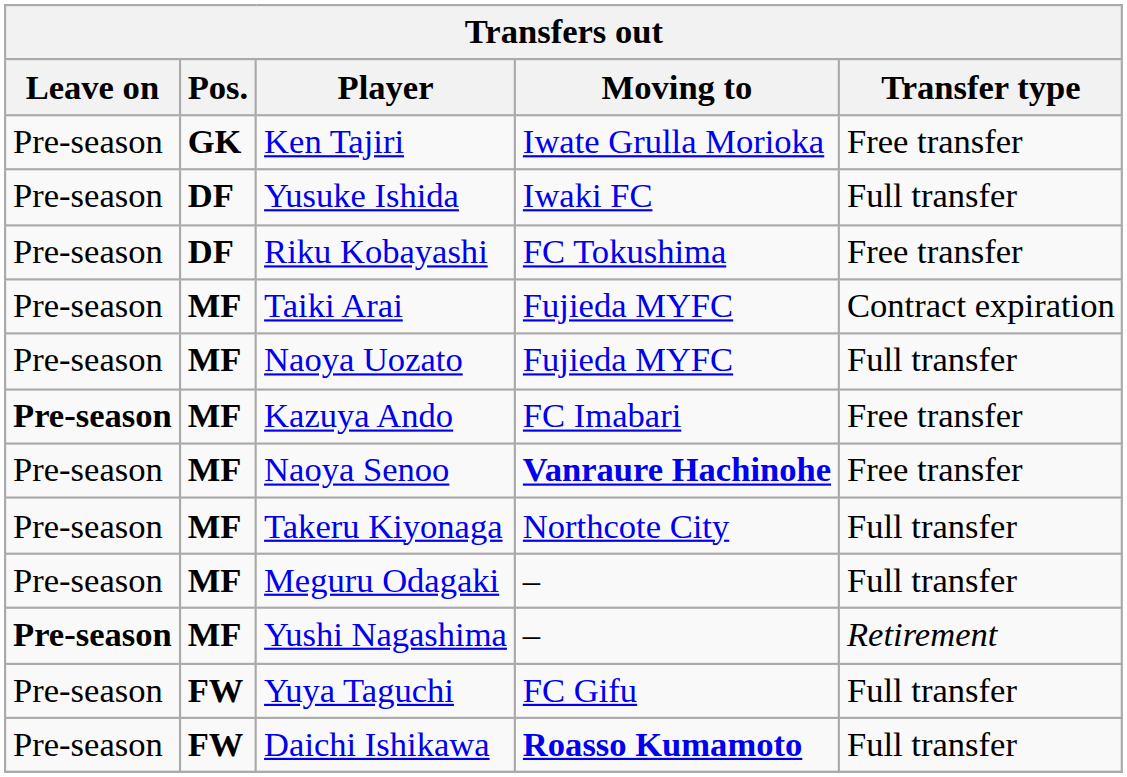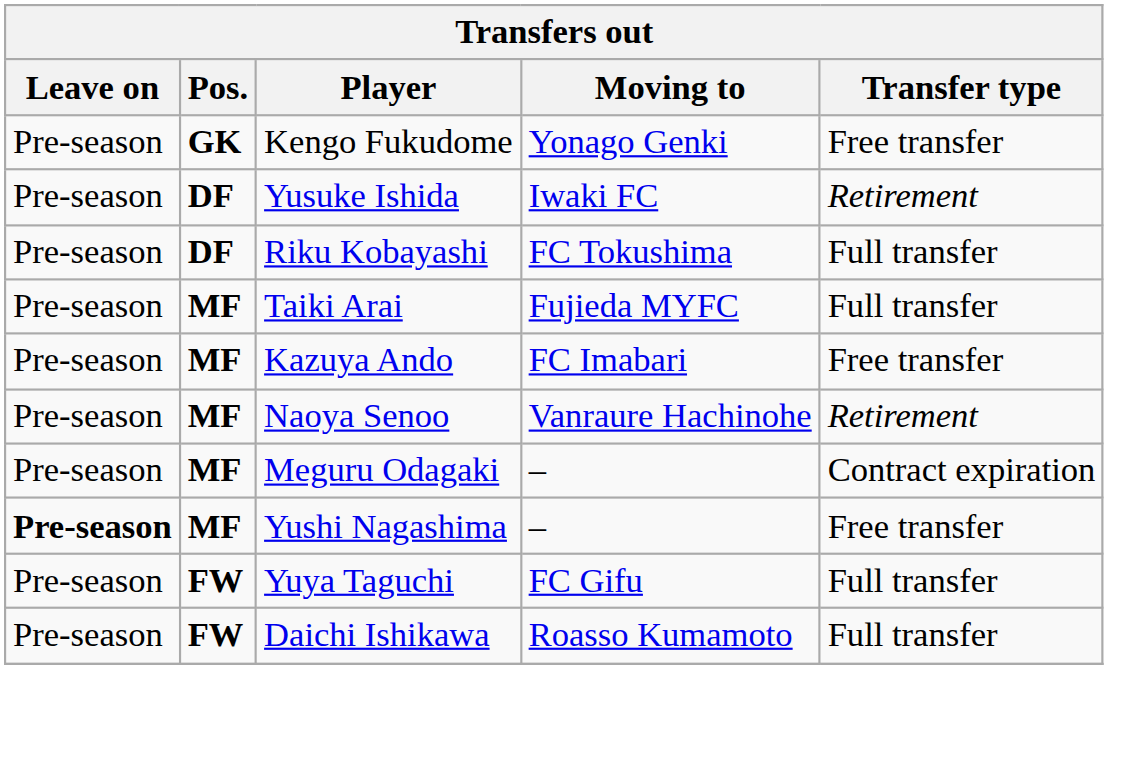- row: (334, 141)
+ row: (388, 141)
(932, 196) Full transfer -> (903, 196) Retirement
(935, 251) Free transfer -> (913, 251) Full transfer
(981, 305) Contract expiration -> (913, 305) Full transfer
- row: (363, 360)
(92, 415) bold -> (88, 360) normal
(677, 470) bold -> (670, 415) normal
(935, 470) Free transfer -> (903, 415) Retirement
- row: (383, 525)
(932, 580) Full transfer -> (962, 470) Contract expiration
(922, 634) Retirement -> (915, 525) Free transfer
(663, 744) bold -> (661, 634) normal
